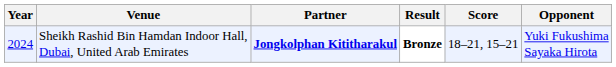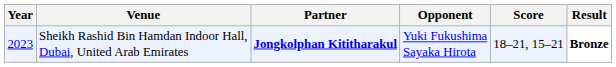columns swapped: (567, 15) <-> (422, 15)
(20, 44) 2024 -> (20, 44) 2023
